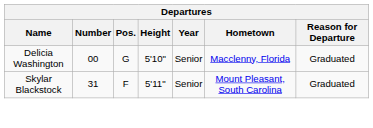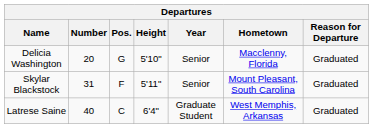(93, 58) 00 -> (89, 58) 20
+ row: (36, 110)
